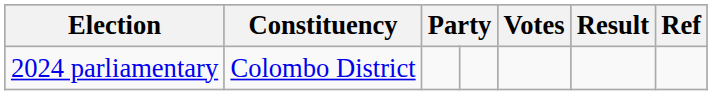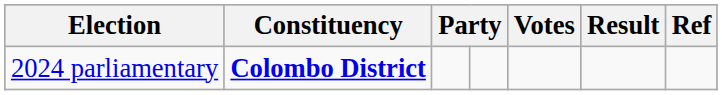(323, 67) normal -> (328, 67) bold
